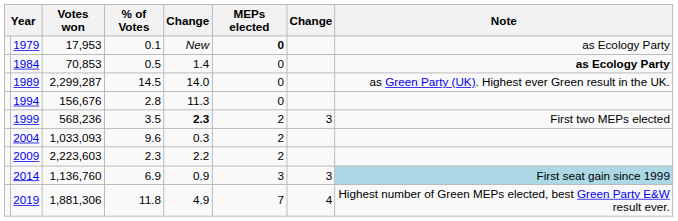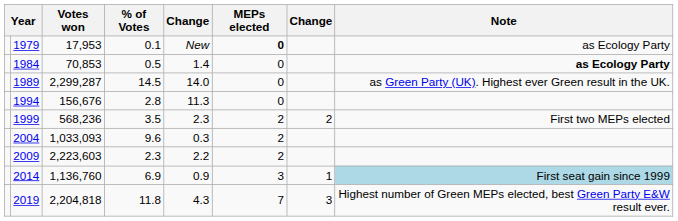(201, 120) bold -> (201, 120) normal
(329, 120) 3 -> (329, 120) 2
(329, 175) 3 -> (329, 175) 1
(75, 200) 1,881,306 -> (75, 200) 2,204,818
(201, 200) 4.9 -> (201, 200) 4.3
(329, 200) 4 -> (329, 200) 3
